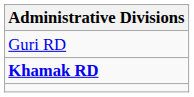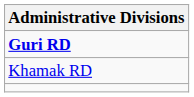(37, 44) normal -> (40, 44) bold
(53, 70) bold -> (50, 70) normal
